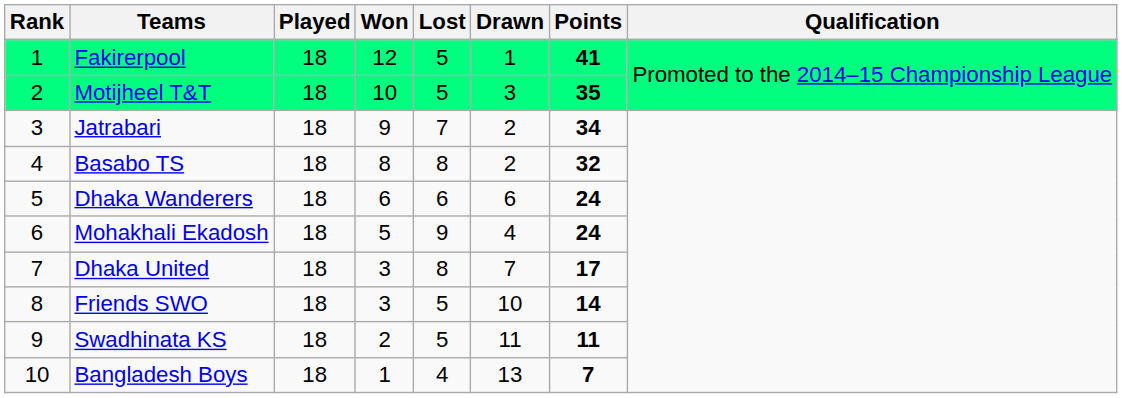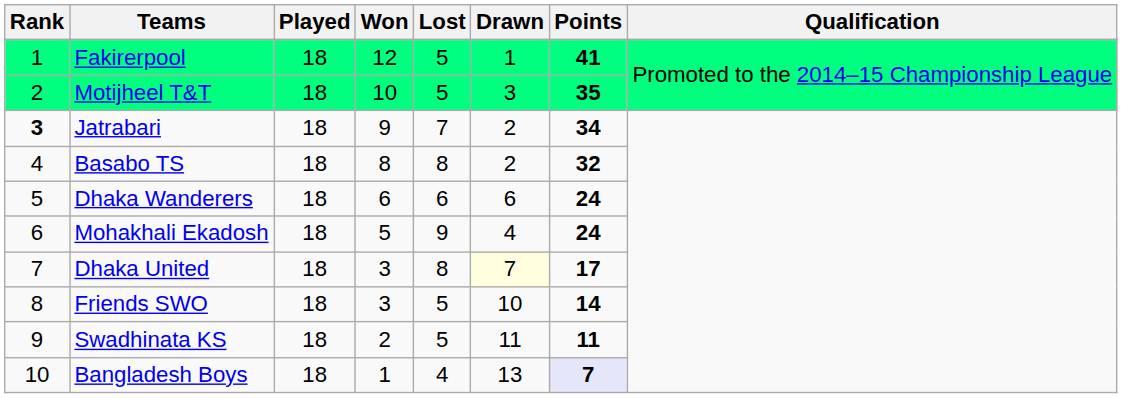(37, 127) normal -> (37, 127) bold
(510, 269) no background -> (510, 269) lightyellow background
(588, 374) no background -> (588, 374) lavender background
